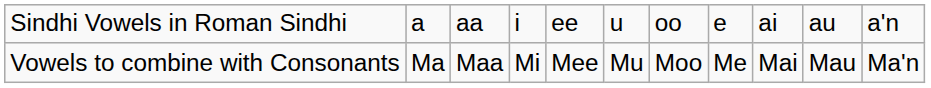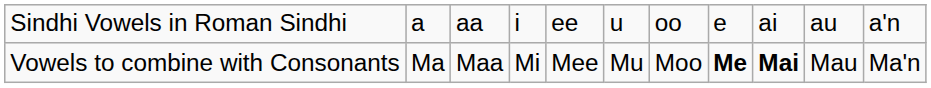(730, 62) normal -> (730, 62) bold
(778, 62) normal -> (779, 62) bold
